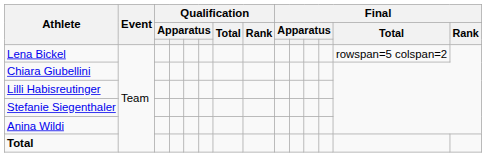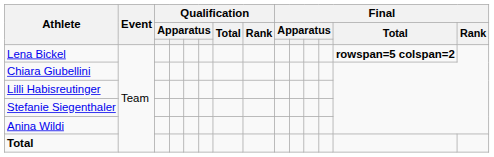(392, 54) normal -> (395, 54) bold
